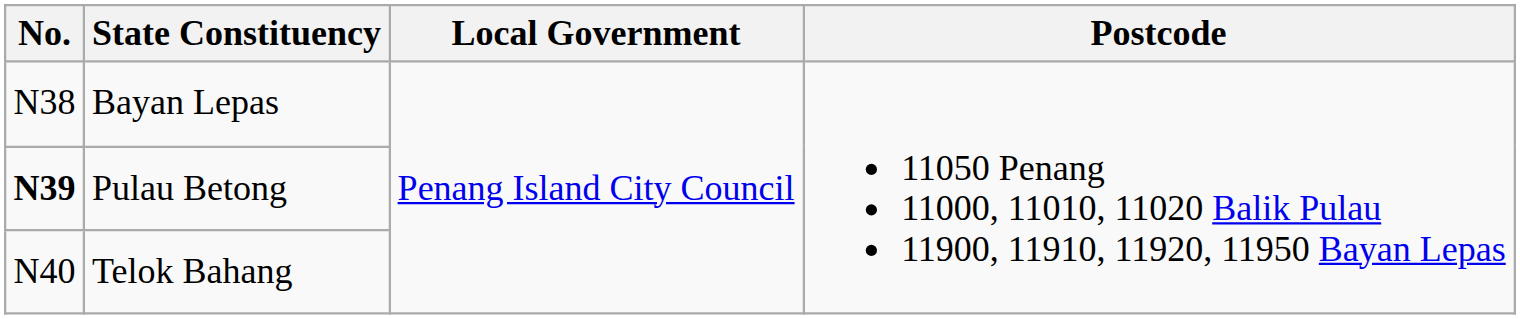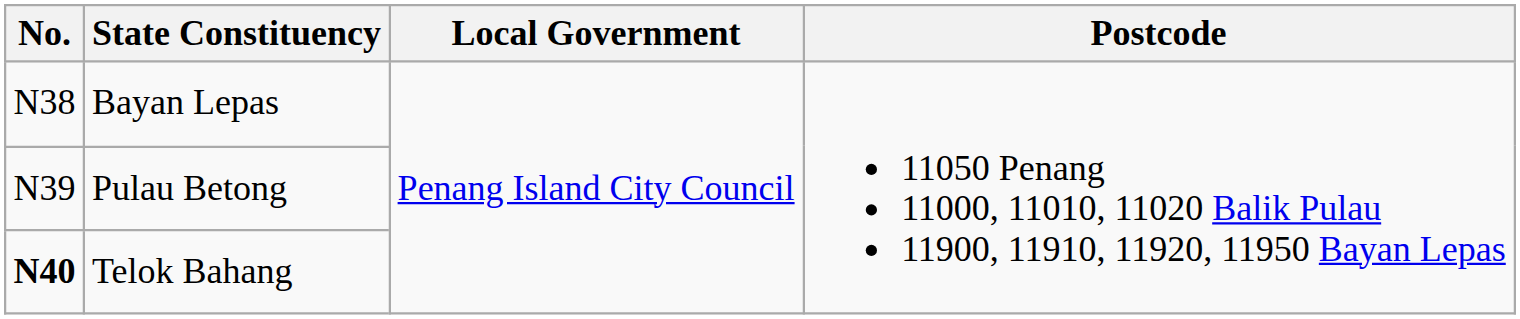(44, 186) bold -> (44, 186) normal
(44, 270) normal -> (44, 270) bold
